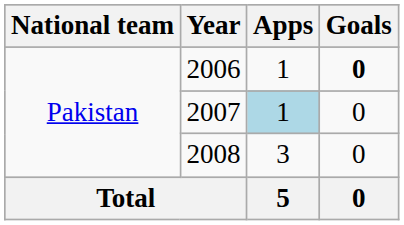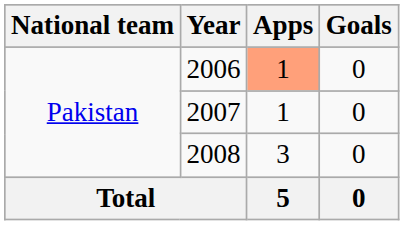(283, 68) no background -> (283, 68) lightsalmon background
(359, 68) bold -> (359, 68) normal
(283, 111) lightblue background -> (283, 111) no background
